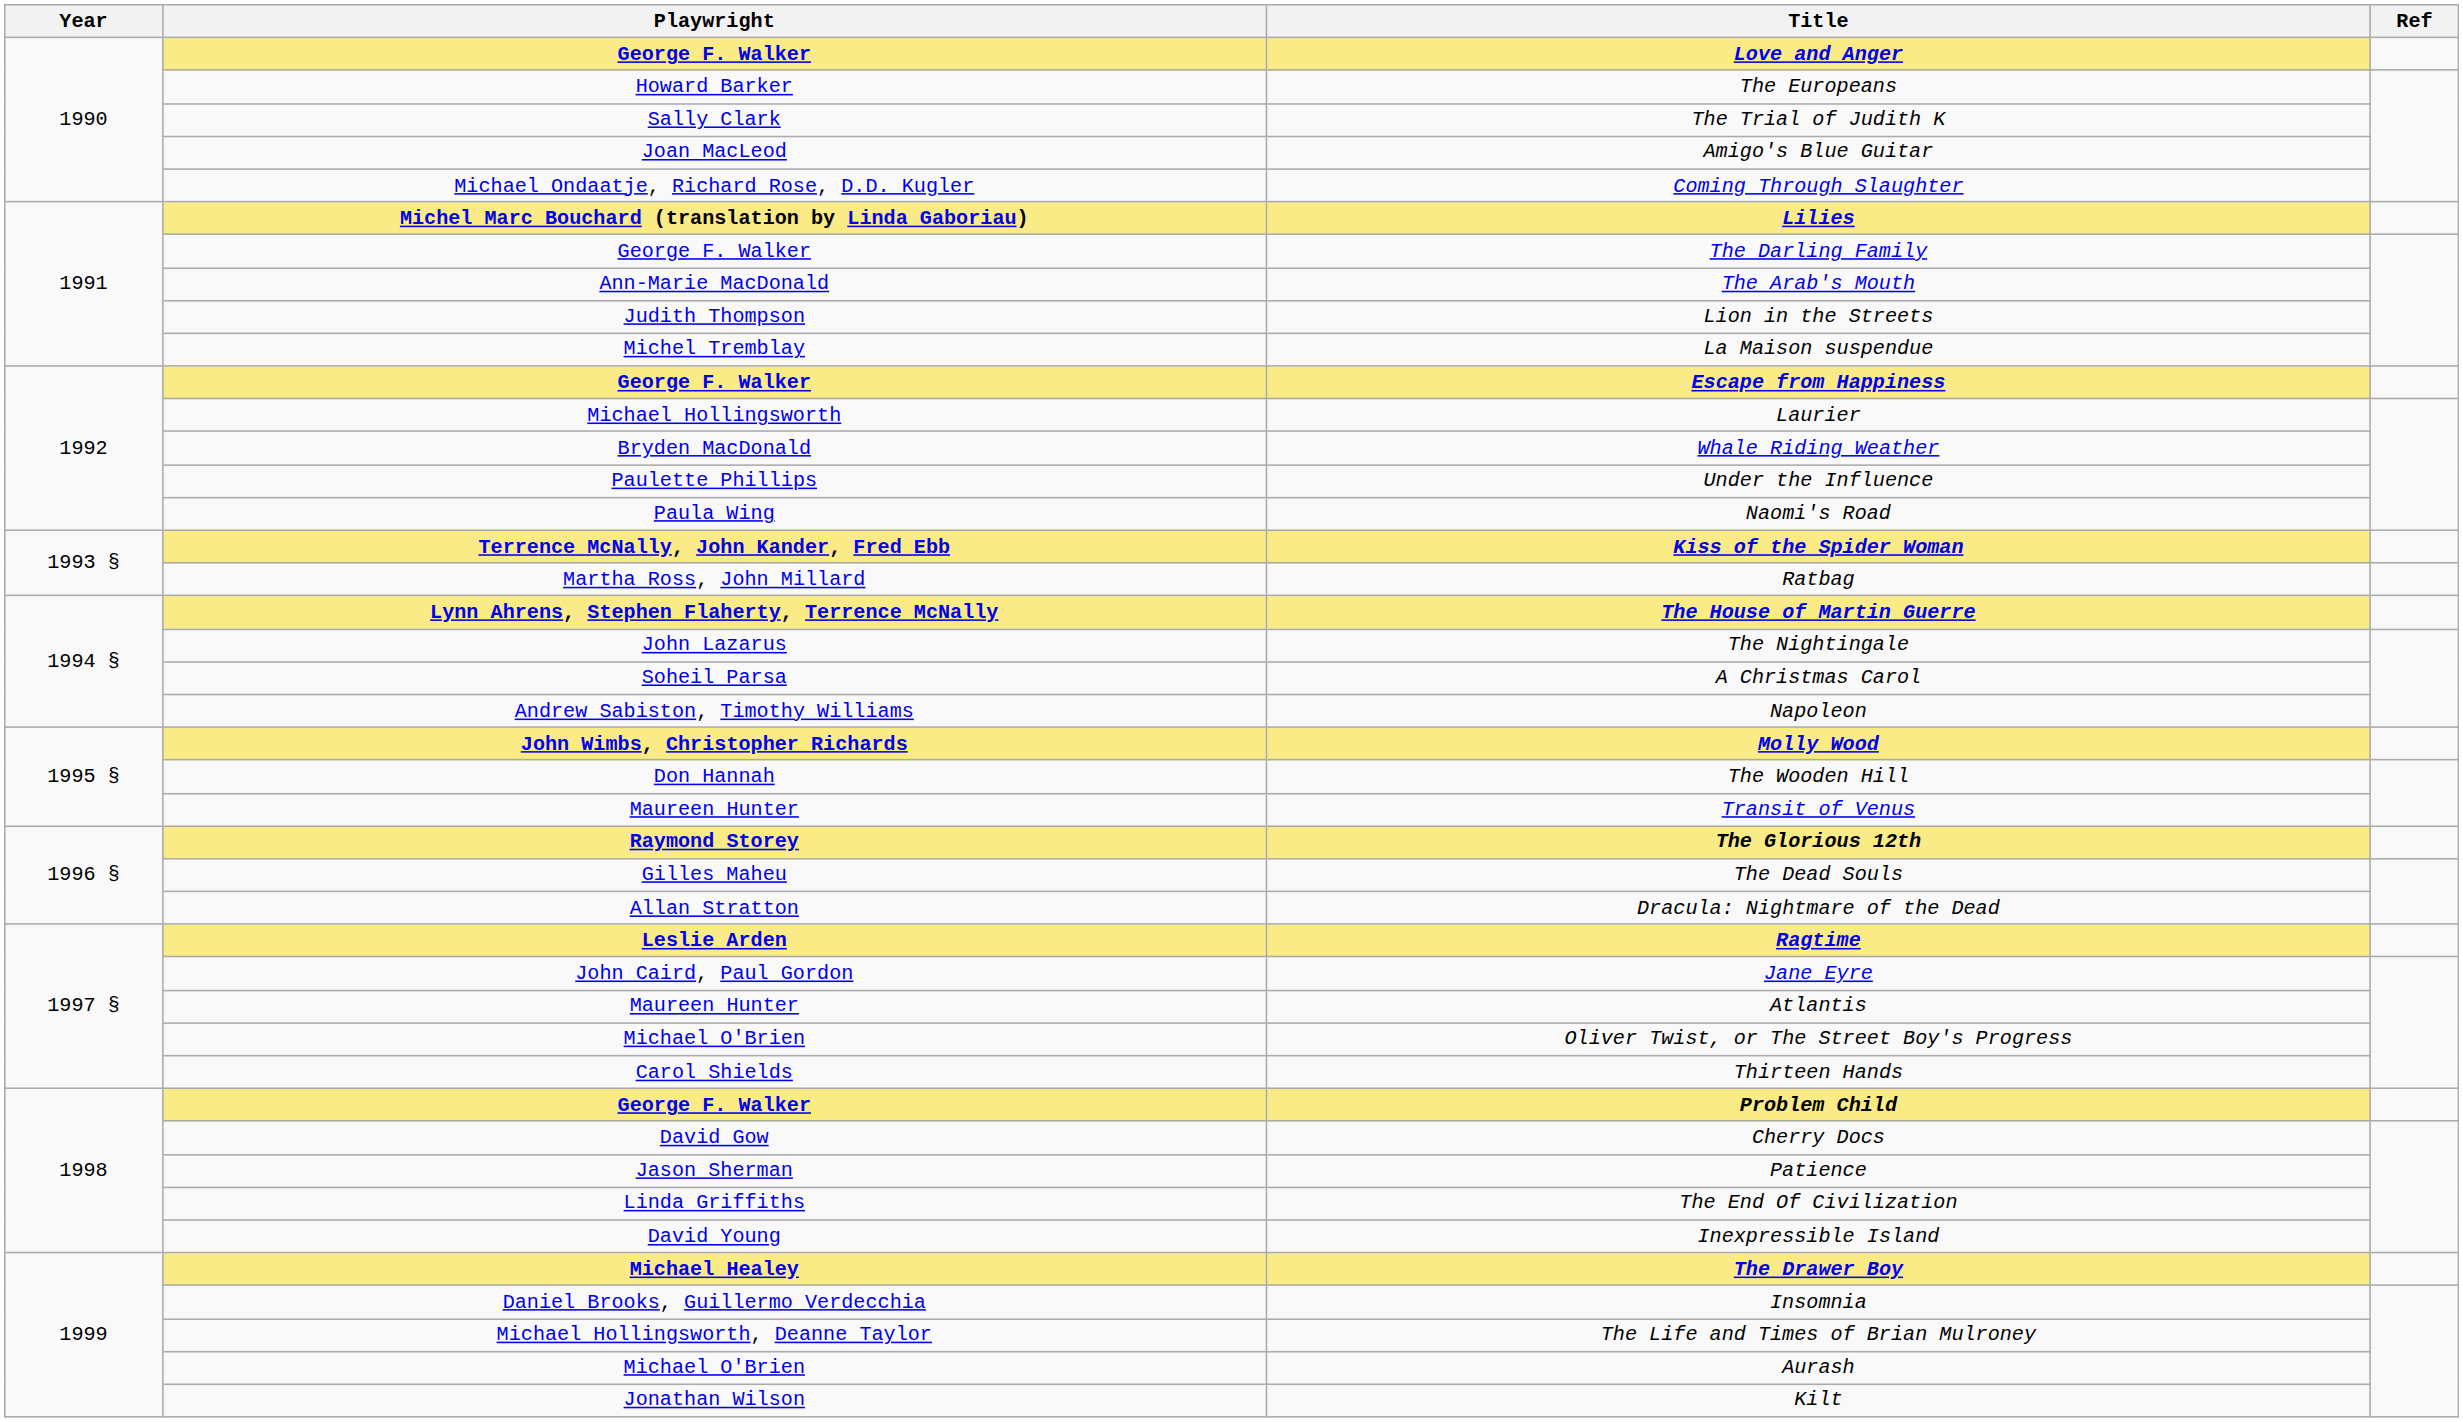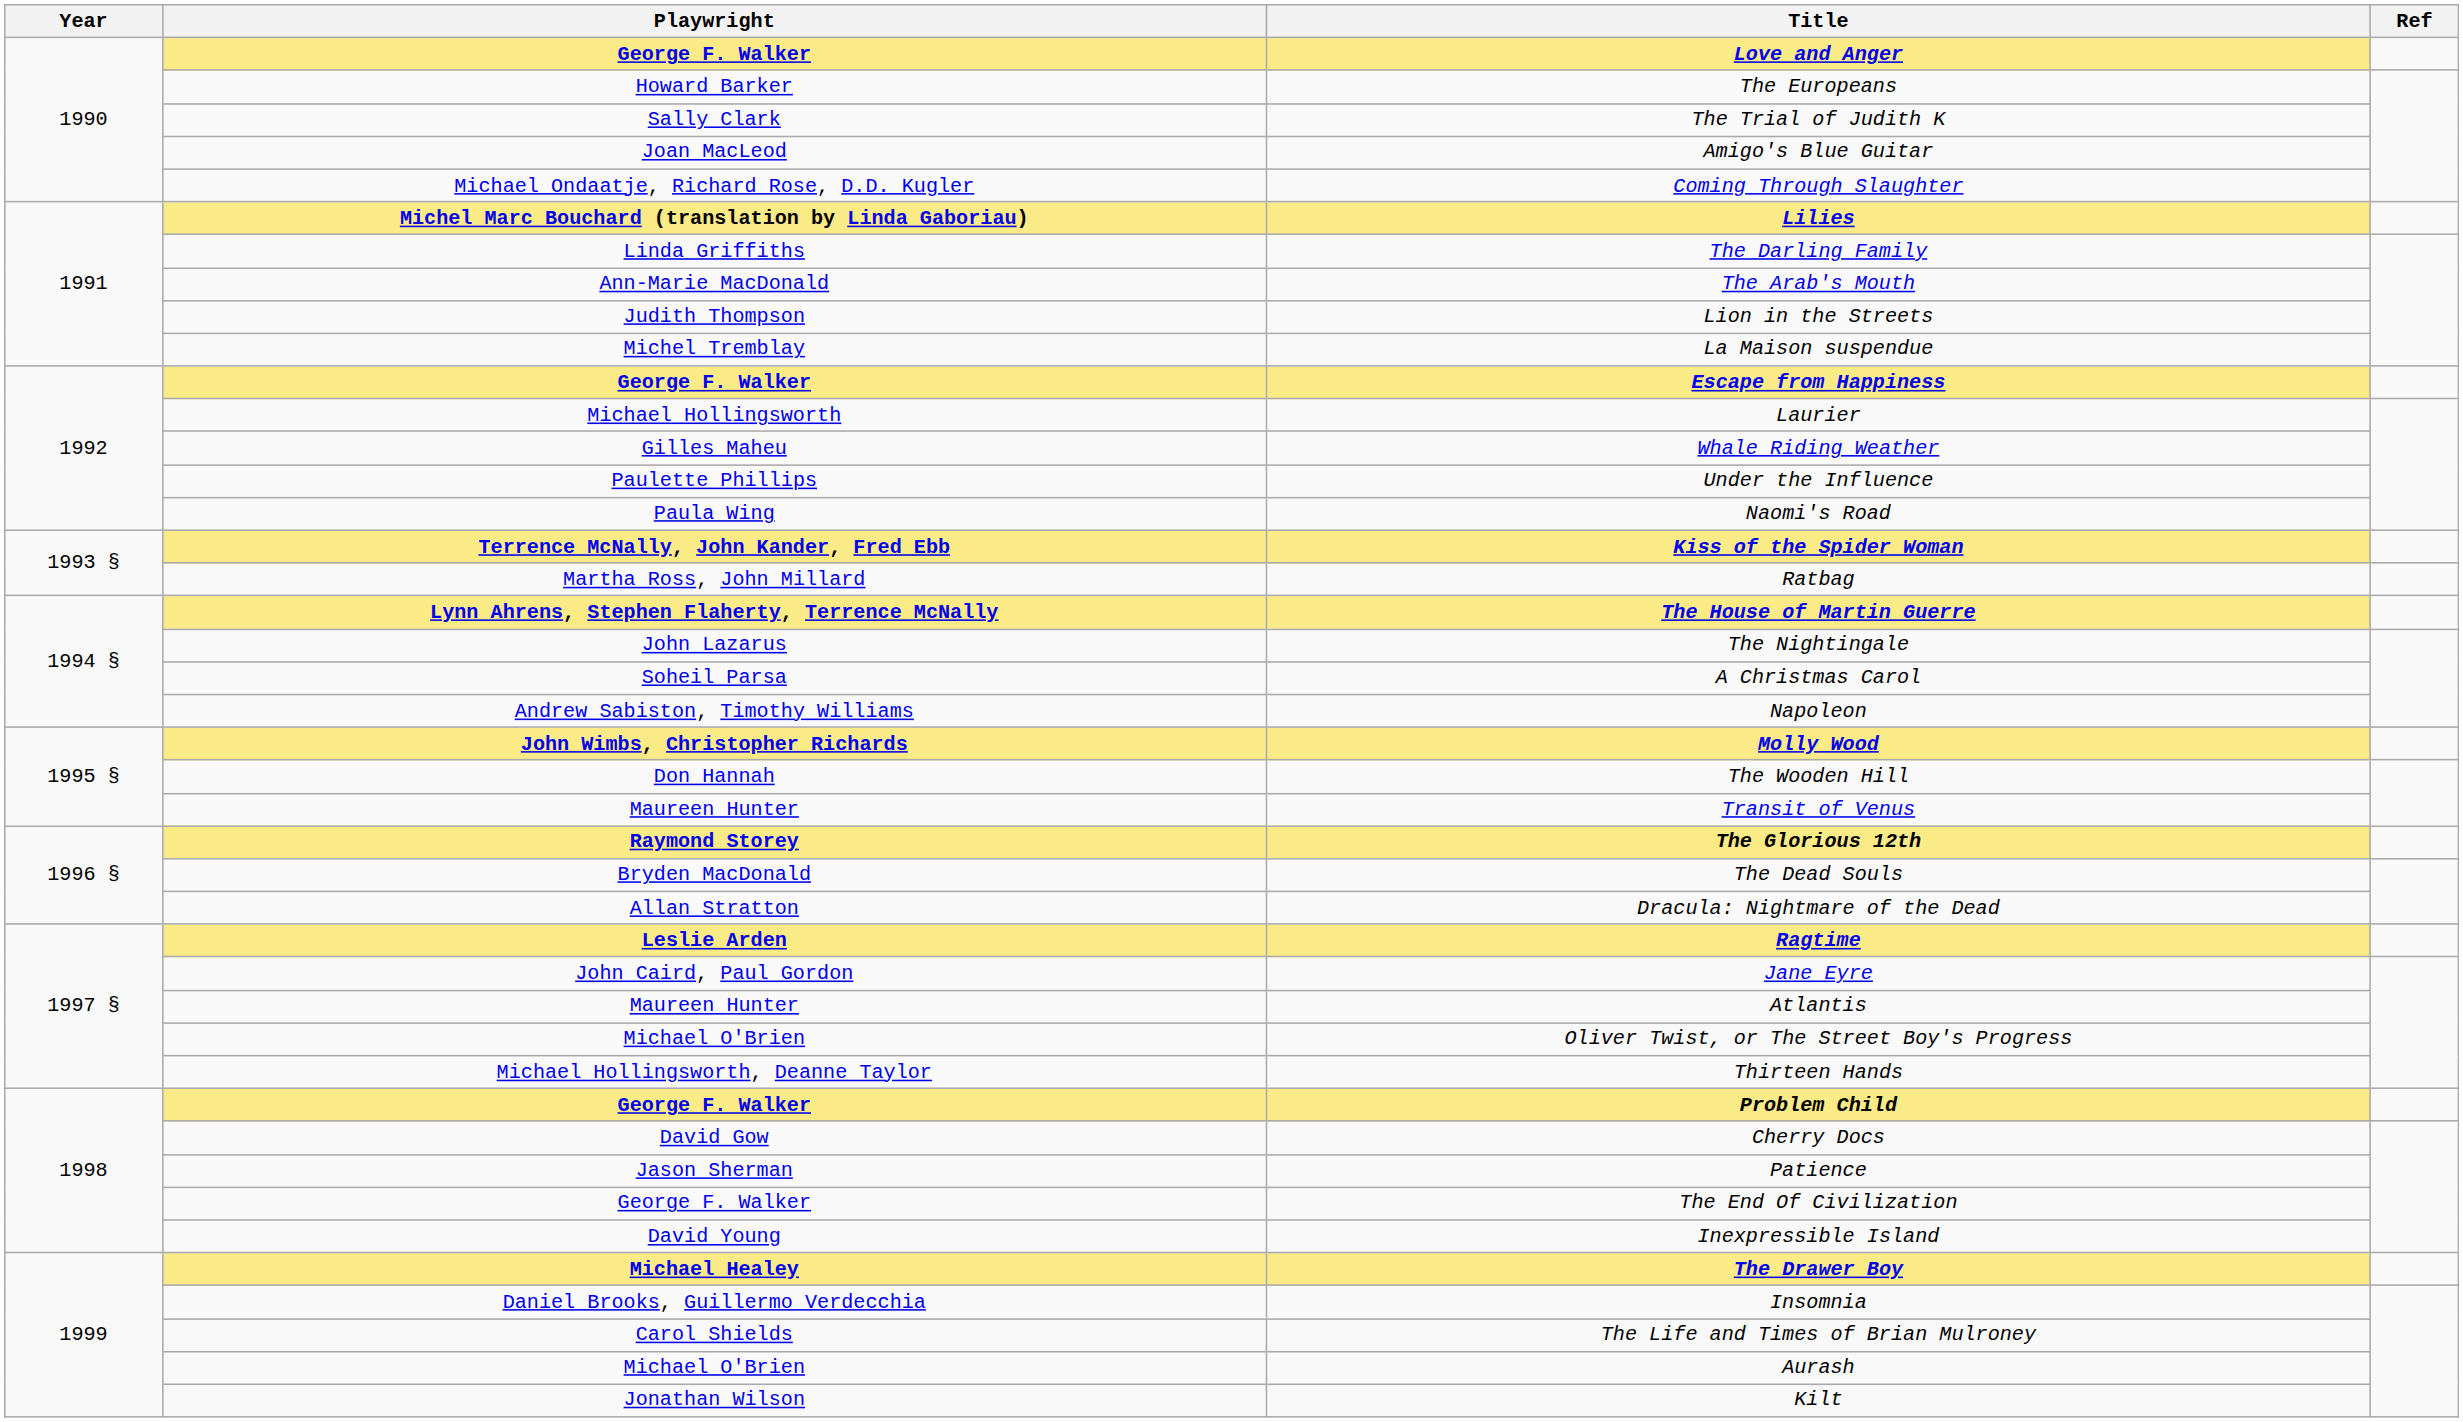(714, 251) George F. Walker -> (714, 251) Linda Griffiths
(714, 448) Bryden MacDonald -> (714, 448) Gilles Maheu
(714, 875) Gilles Maheu -> (714, 875) Bryden MacDonald
(714, 1072) Carol Shields -> (714, 1072) Michael Hollingsworth, Deanne Taylor
(714, 1203) Linda Griffiths -> (714, 1203) George F. Walker
(714, 1335) Michael Hollingsworth, Deanne Taylor -> (714, 1335) Carol Shields
